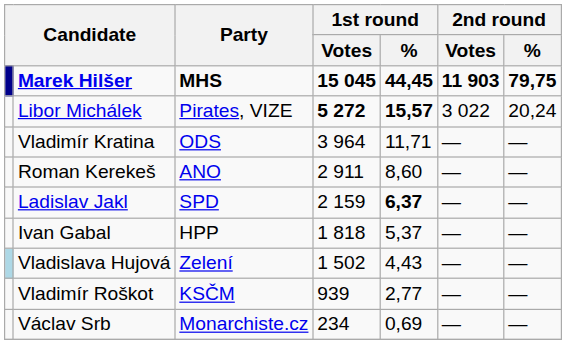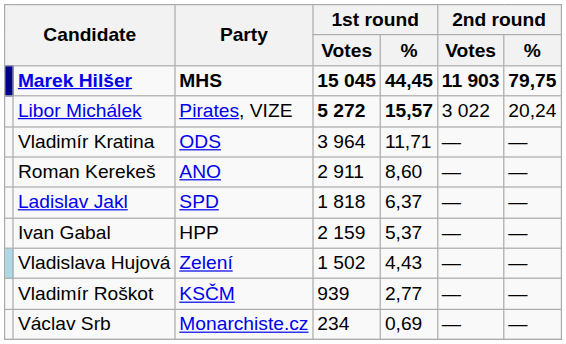(341, 202) 2 159 -> (341, 202) 1 818
(404, 202) bold -> (404, 202) normal
(341, 232) 1 818 -> (341, 232) 2 159
